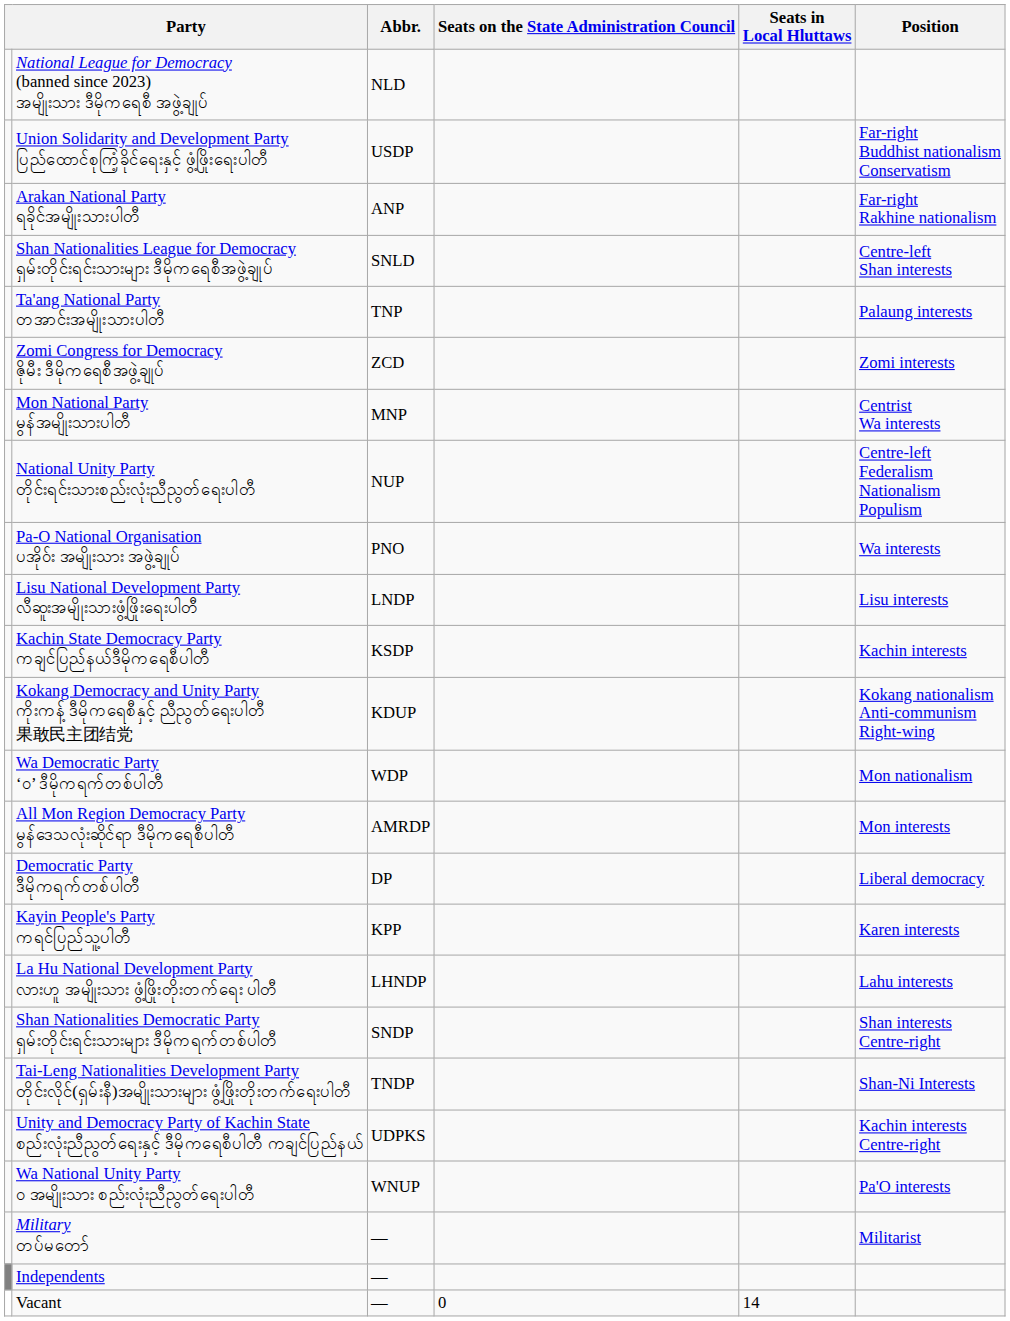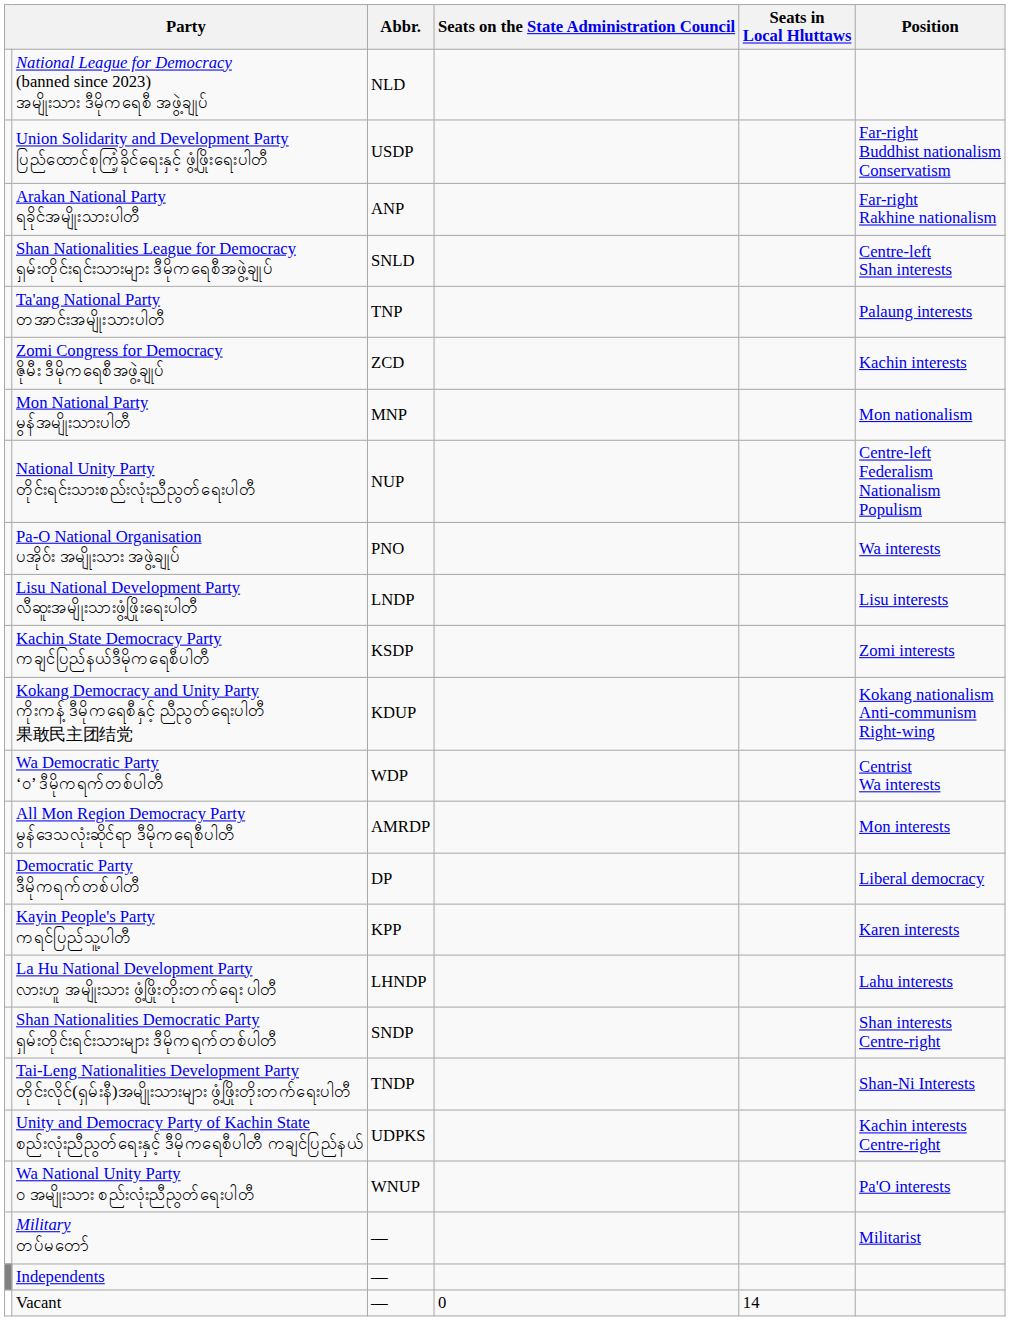(907, 363) Zomi interests -> (913, 363) Kachin interests
(900, 414) Centrist Wa interests -> (916, 414) Mon nationalism
(913, 651) Kachin interests -> (907, 651) Zomi interests
(916, 775) Mon nationalism -> (900, 775) Centrist Wa interests
